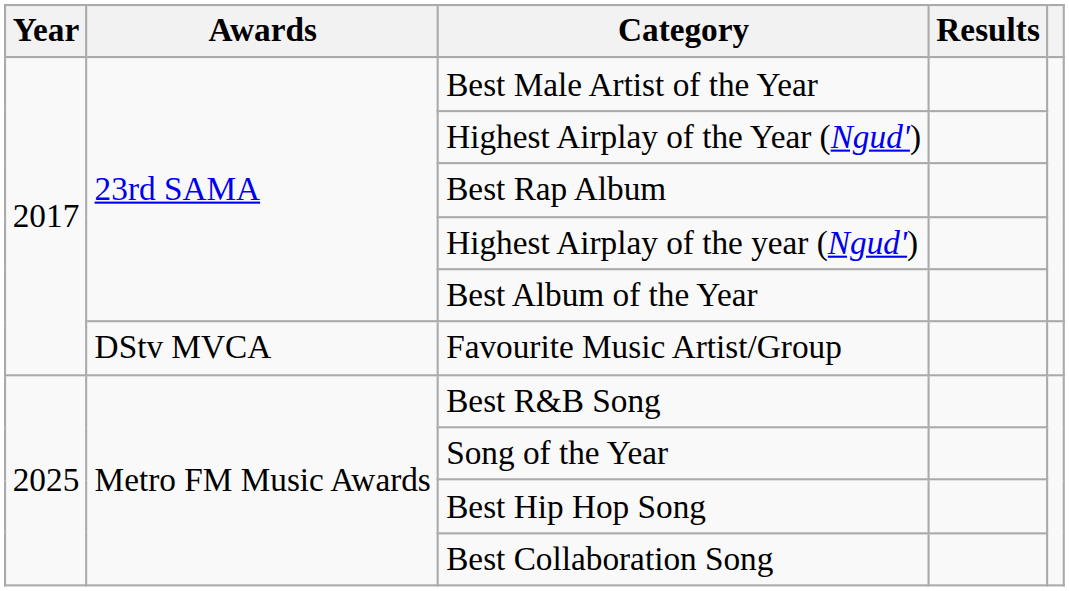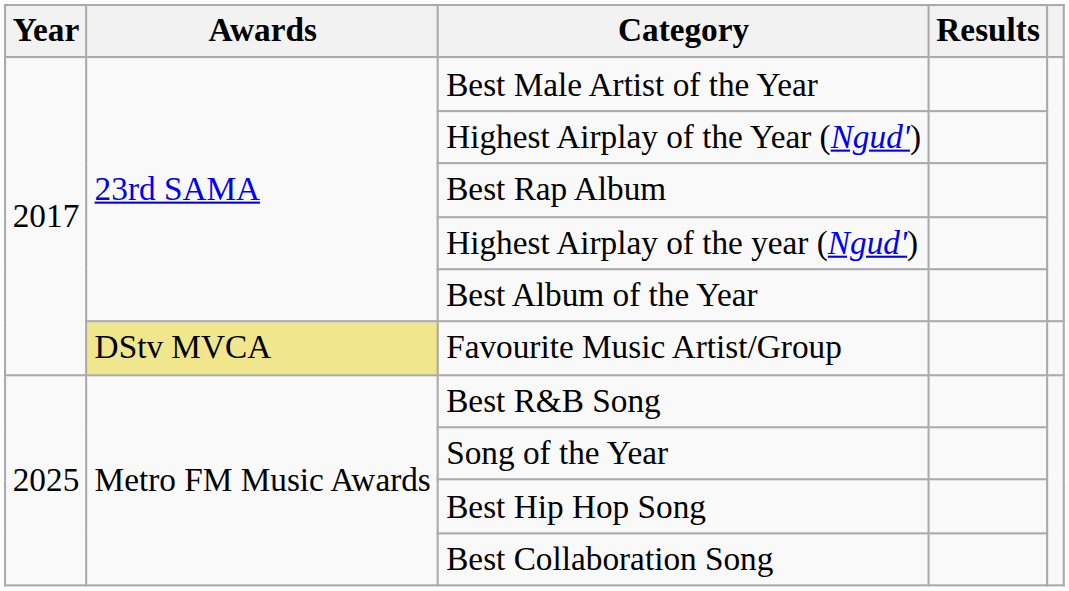(183, 347) no background -> (183, 347) khaki background
